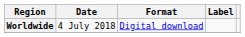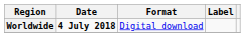(87, 26) normal -> (87, 26) bold
